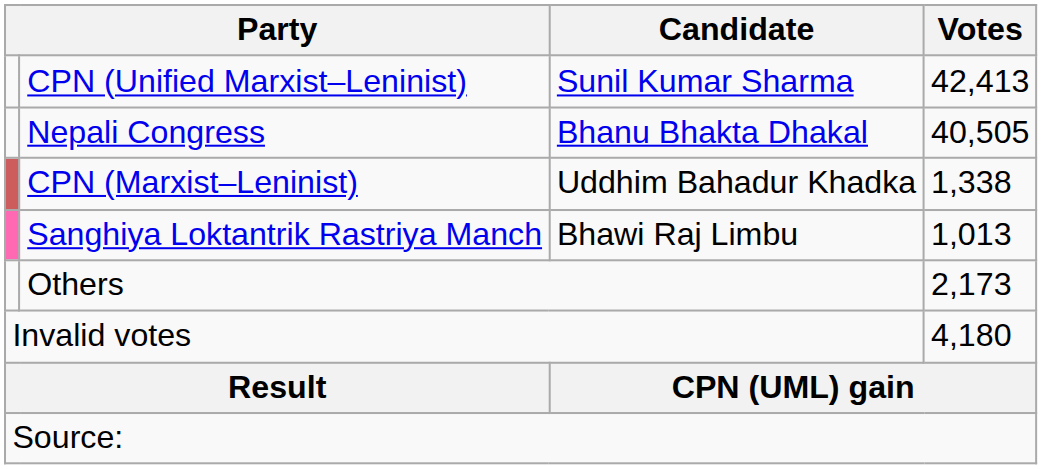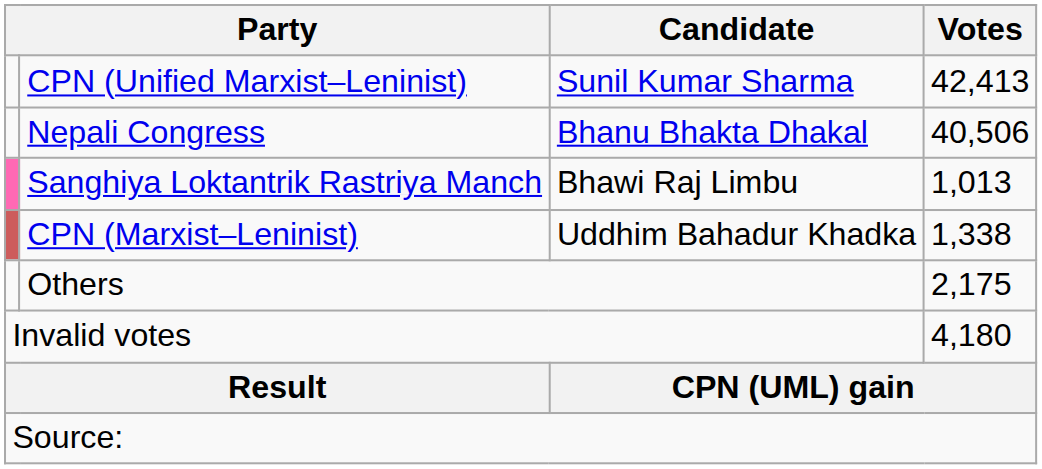(980, 132) 40,505 -> (980, 132) 40,506
rows swapped: (193, 183) <-> (285, 234)
(971, 285) 2,173 -> (971, 285) 2,175
